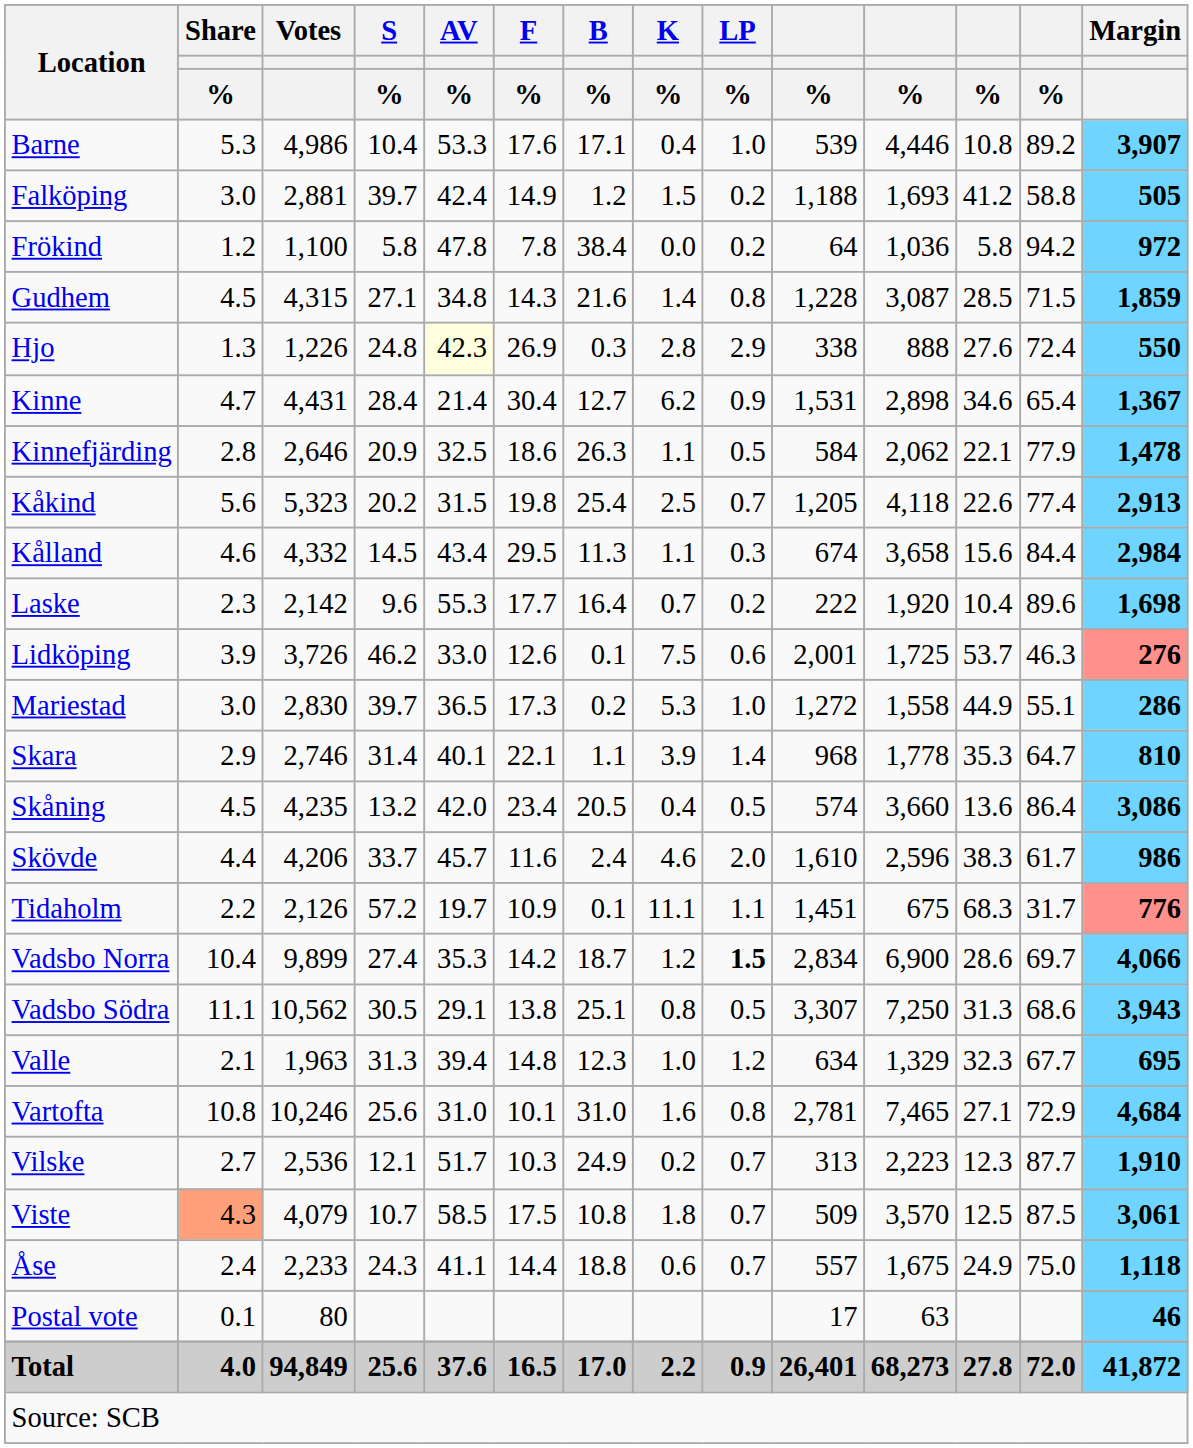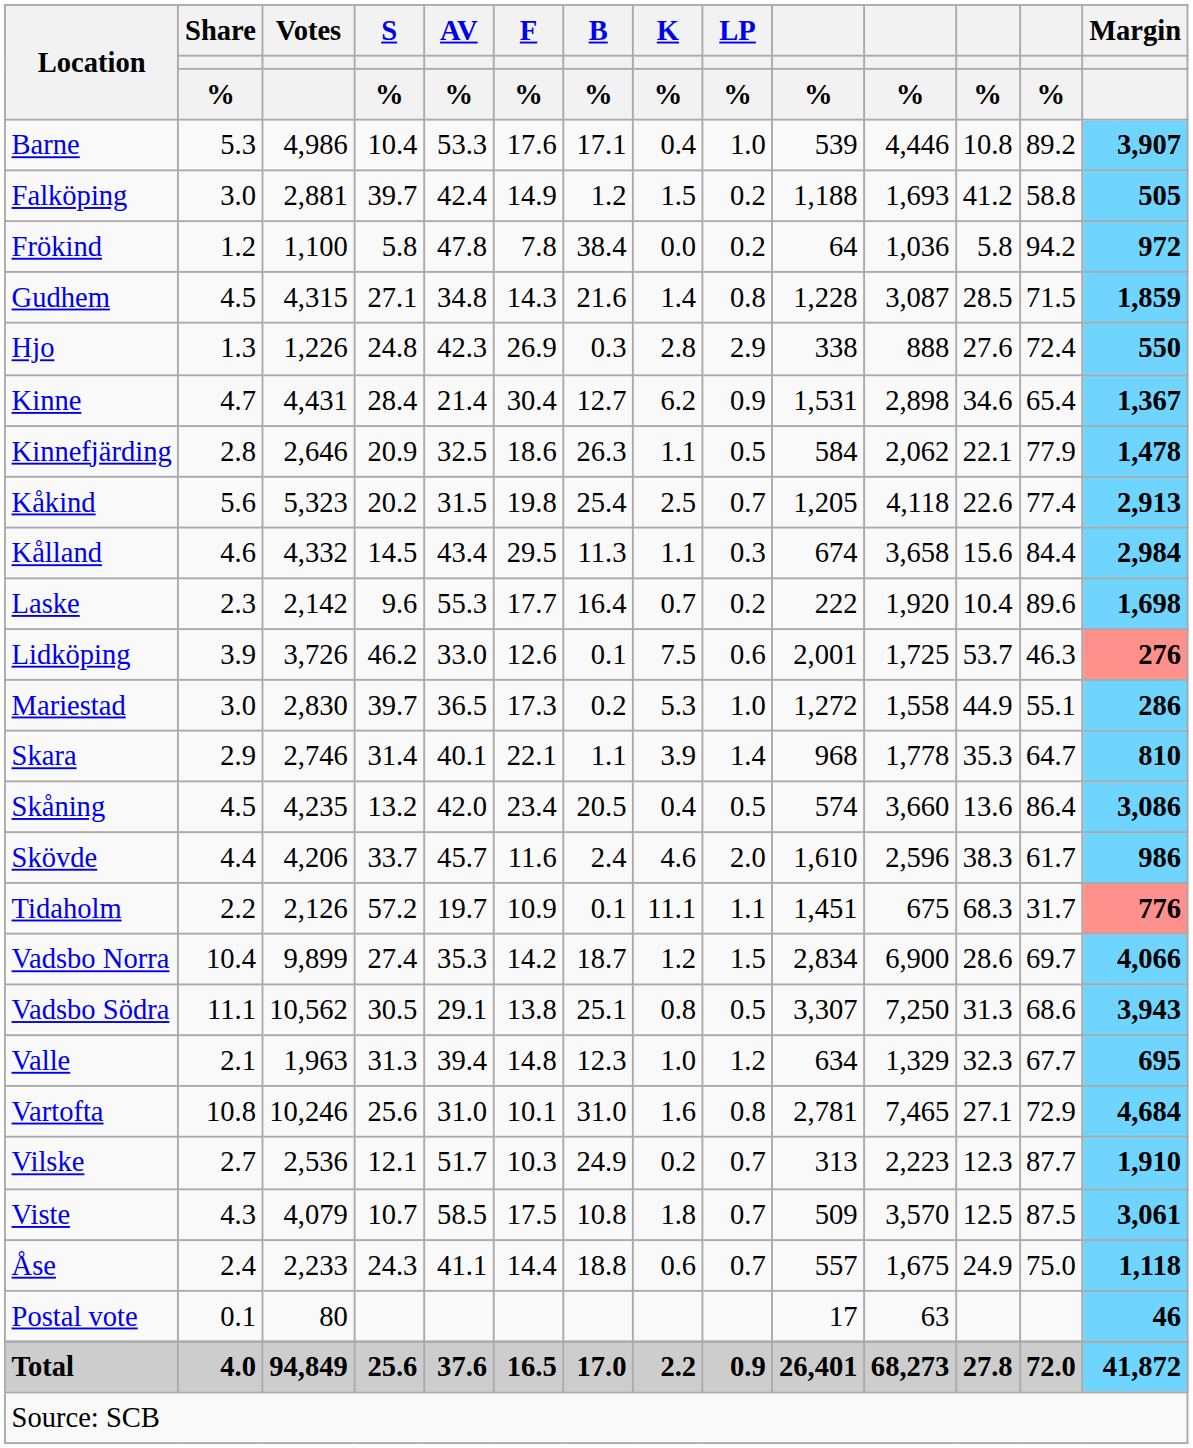(462, 348) lightyellow background -> (462, 348) no background
(748, 959) bold -> (748, 959) normal
(238, 1213) lightsalmon background -> (238, 1213) no background
